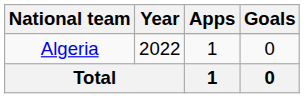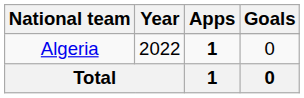(212, 48) normal -> (212, 48) bold
